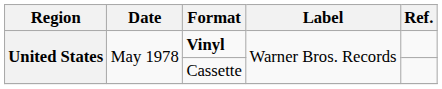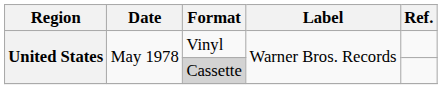(205, 44) bold -> (205, 44) normal
(214, 70) no background -> (214, 70) lightgrey background
